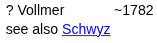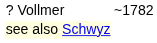(58, 29) no background -> (58, 29) lightyellow background
